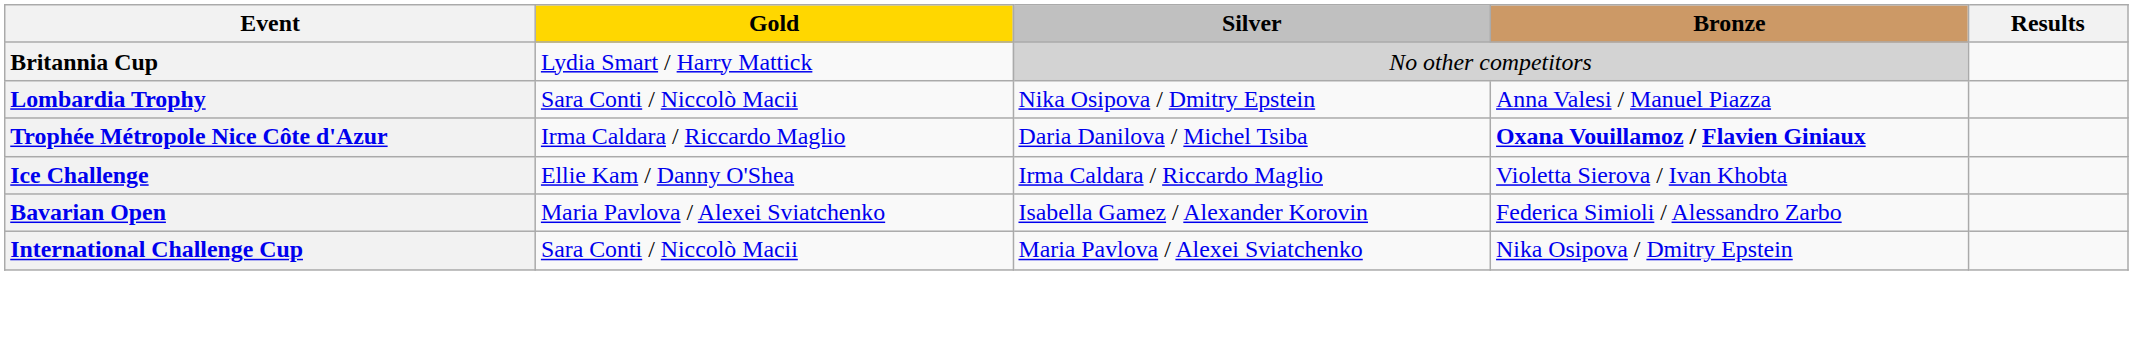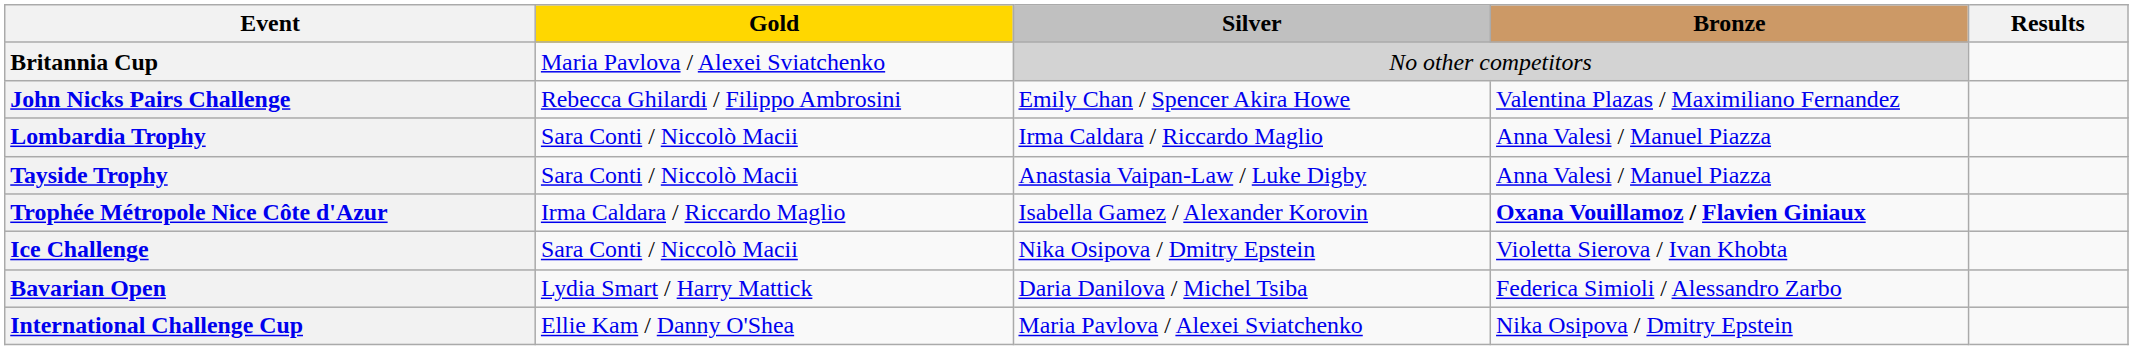(677, 61) Lydia Smart / Harry Mattick -> (713, 61) Maria Pavlova / Alexei Sviatchenko
+ row: (150, 99)
(1167, 99) Nika Osipova / Dmitry Epstein -> (1171, 136) Irma Caldara / Riccardo Maglio
+ row: (89, 174)
(1163, 136) Daria Danilova / Michel Tsiba -> (1193, 212) Isabella Gamez / Alexander Korovin
(668, 174) Ellie Kam / Danny O'Shea -> (669, 250) Sara Conti / Niccolò Macii
(1171, 174) Irma Caldara / Riccardo Maglio -> (1167, 250) Nika Osipova / Dmitry Epstein
(713, 212) Maria Pavlova / Alexei Sviatchenko -> (677, 288) Lydia Smart / Harry Mattick
(1193, 212) Isabella Gamez / Alexander Korovin -> (1163, 288) Daria Danilova / Michel Tsiba
(669, 250) Sara Conti / Niccolò Macii -> (668, 325) Ellie Kam / Danny O'Shea
